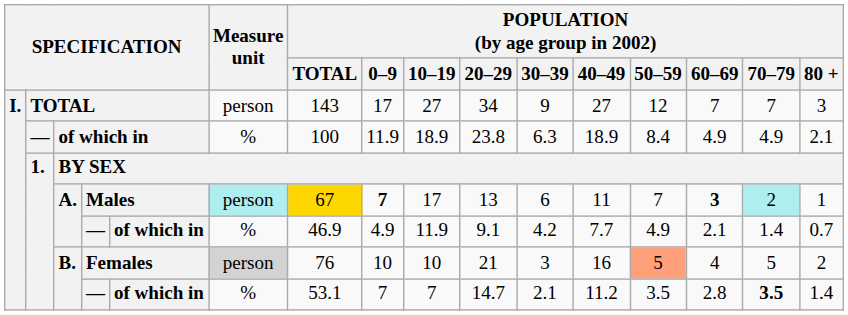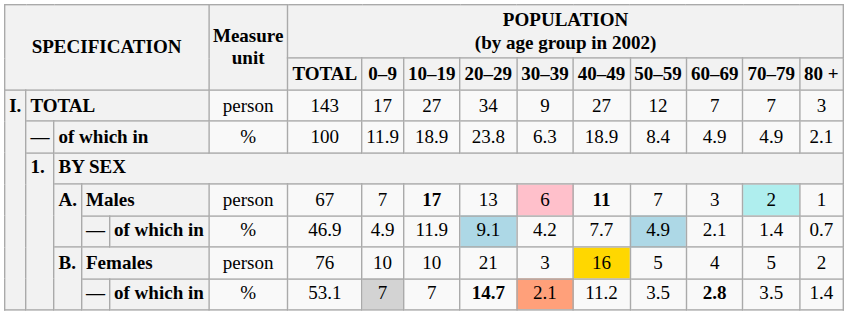(248, 199) paleturquoise background -> (248, 199) no background
(325, 199) gold background -> (325, 199) no background
(383, 199) bold -> (383, 199) normal
(432, 199) normal -> (432, 199) bold
(545, 199) no background -> (545, 199) pink background
(601, 199) normal -> (601, 199) bold
(715, 199) bold -> (715, 199) normal
(488, 230) no background -> (488, 230) lightblue background
(658, 230) no background -> (658, 230) lightblue background
(248, 262) lightgrey background -> (248, 262) no background
(601, 262) no background -> (601, 262) gold background
(658, 262) lightsalmon background -> (658, 262) no background
(383, 293) no background -> (383, 293) lightgrey background
(488, 293) normal -> (488, 293) bold
(545, 293) no background -> (545, 293) lightsalmon background
(715, 293) normal -> (715, 293) bold
(771, 293) bold -> (771, 293) normal
